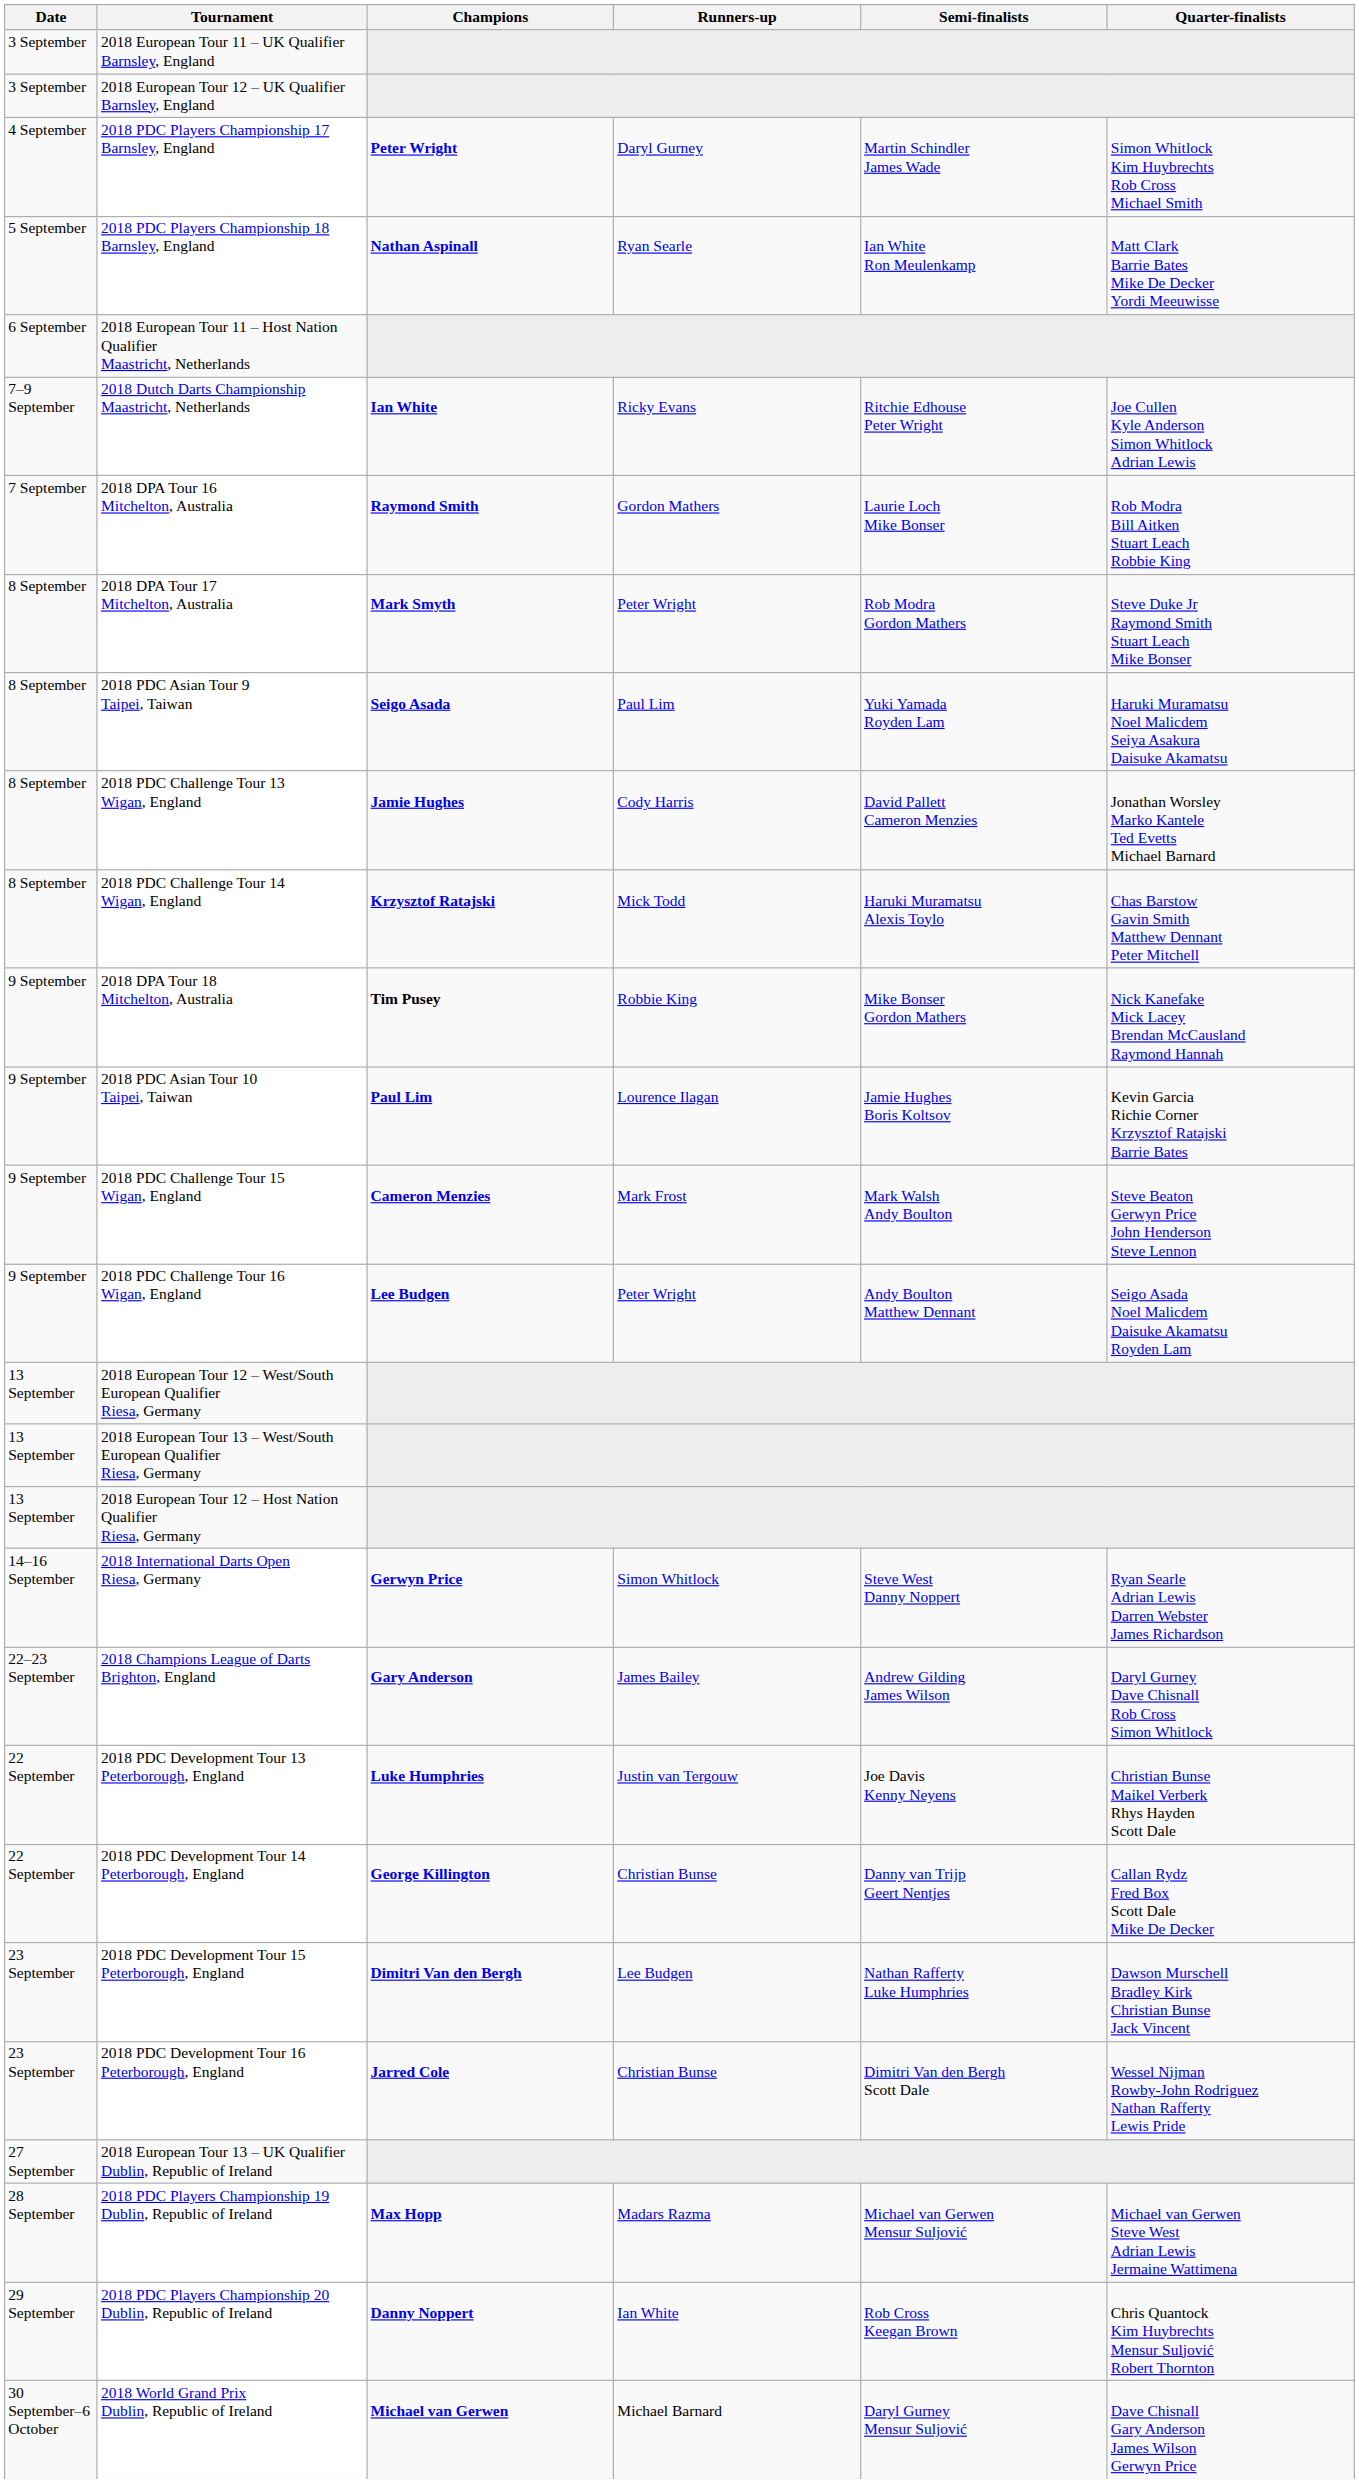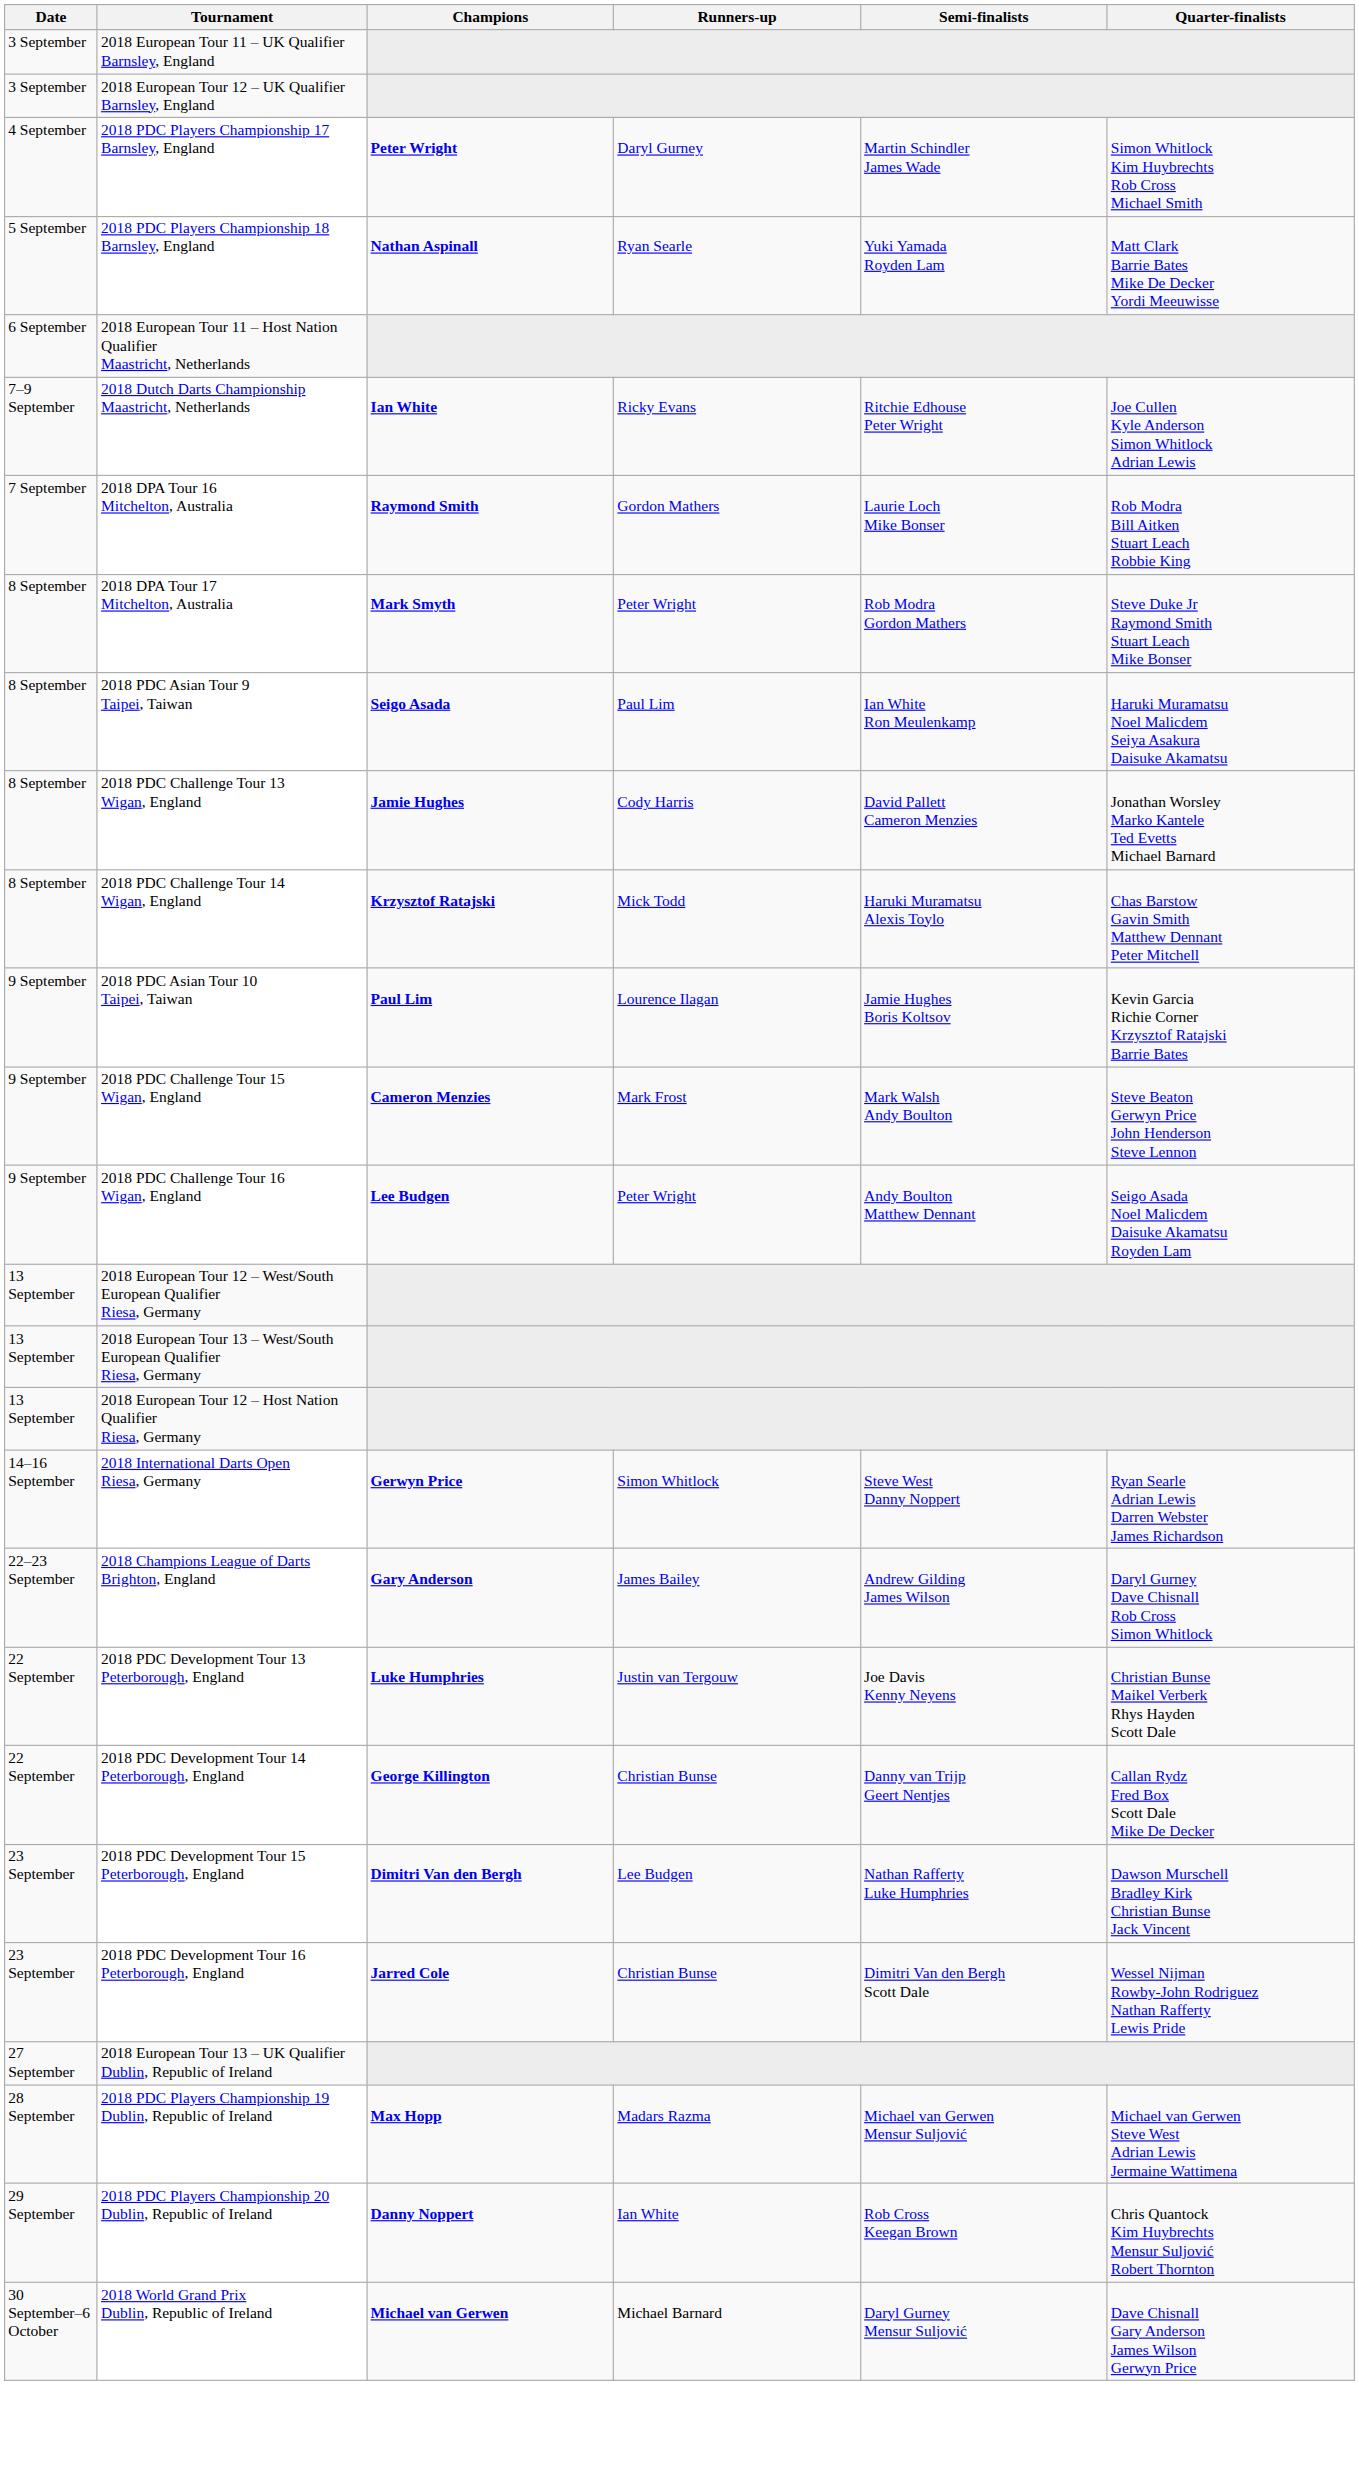(920, 255) Ian White Ron Meulenkamp -> (905, 255) Yuki Yamada Royden Lam
(905, 712) Yuki Yamada Royden Lam -> (920, 712) Ian White Ron Meulenkamp
- row: (167, 989)
